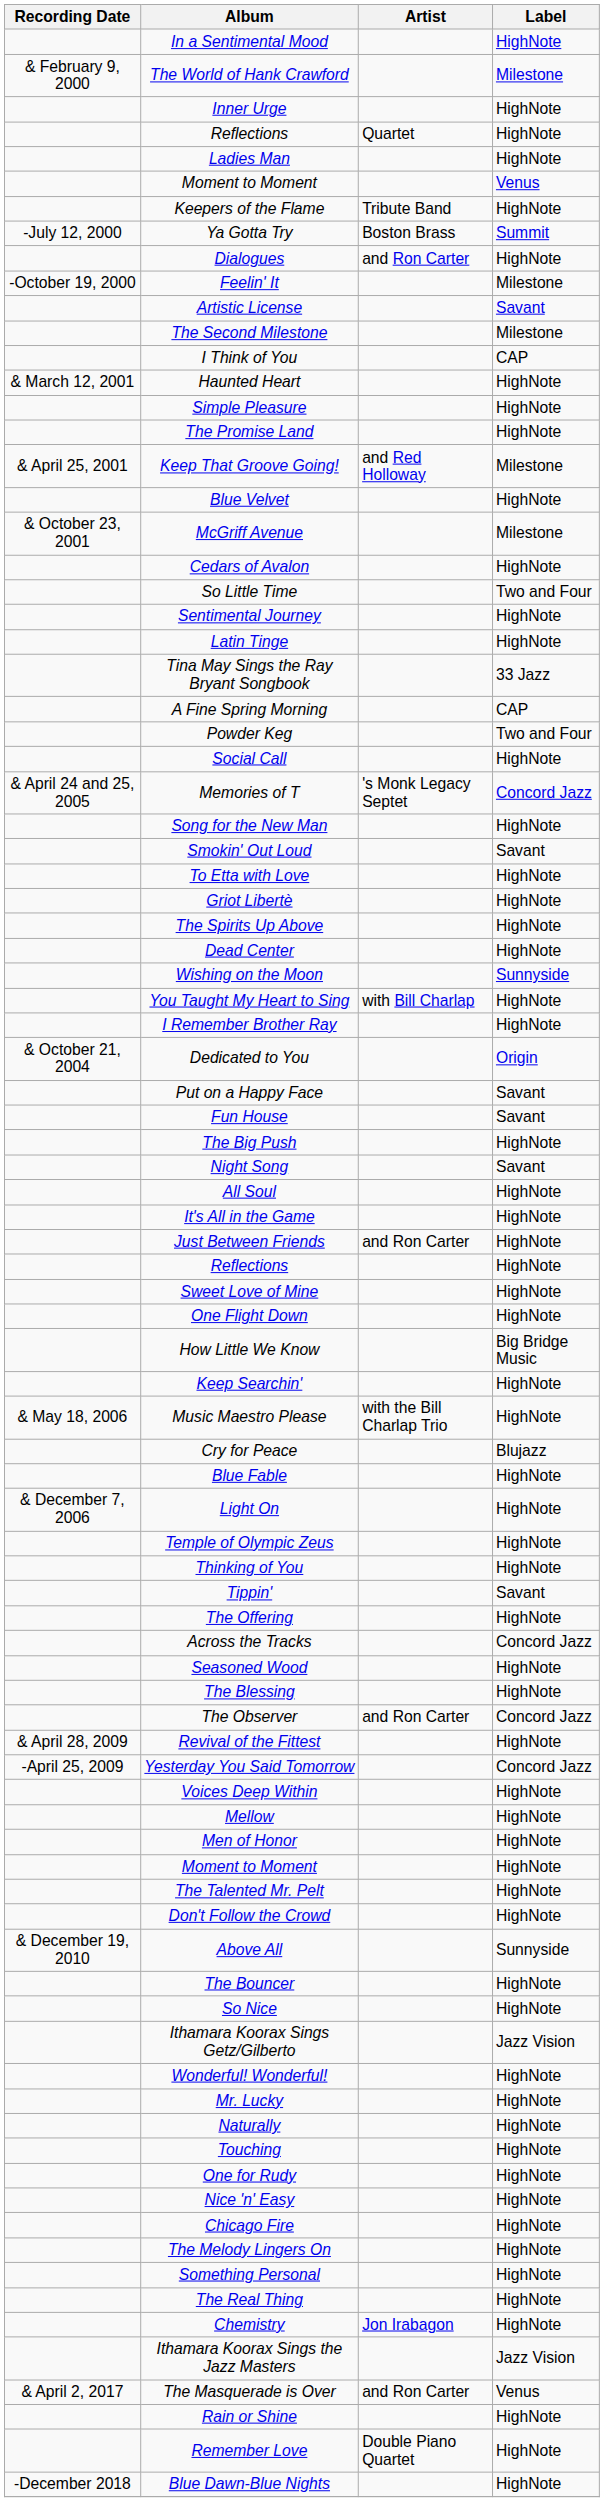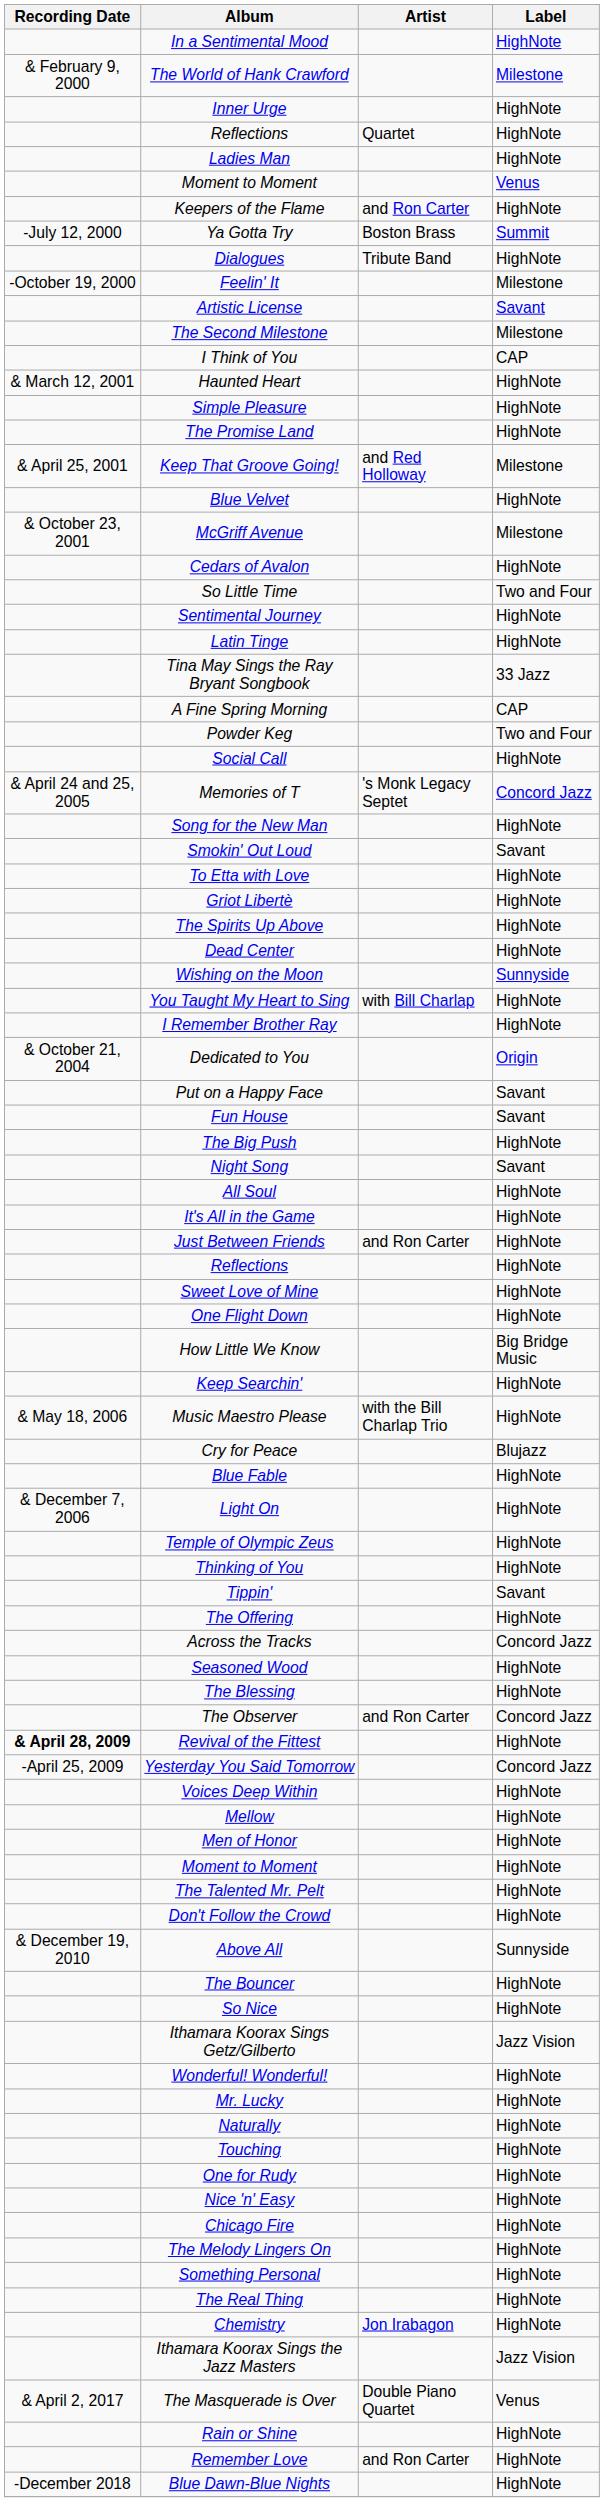(407, 208) Tribute Band -> (416, 208) and Ron Carter
(416, 258) and Ron Carter -> (407, 258) Tribute Band
(72, 1742) normal -> (72, 1742) bold
(416, 2392) and Ron Carter -> (409, 2400) Double Piano Quartet
(409, 2450) Double Piano Quartet -> (416, 2459) and Ron Carter
